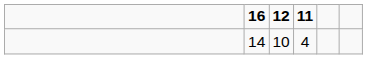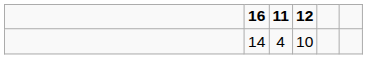columns swapped: (305, 16) <-> (281, 16)
